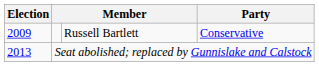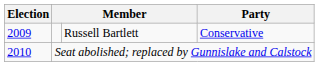(19, 52) 2013 -> (19, 52) 2010
